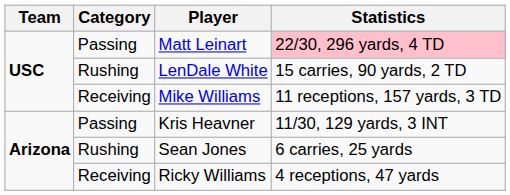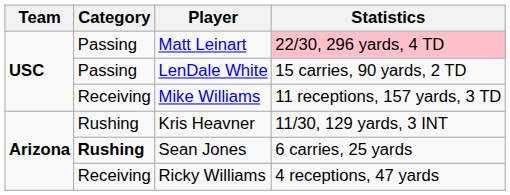(108, 71) Rushing -> (107, 71) Passing
(107, 123) Passing -> (108, 123) Rushing
(108, 150) normal -> (111, 150) bold
